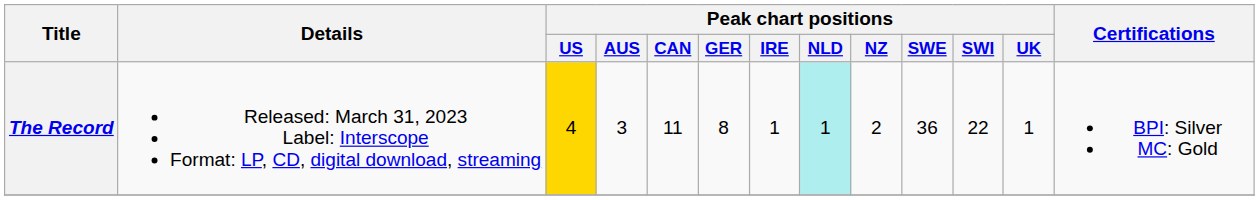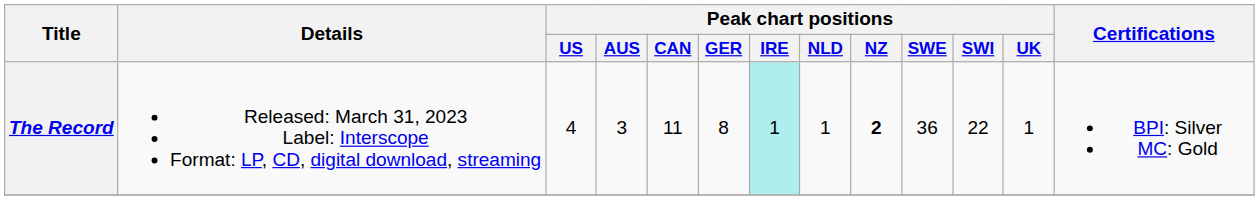(571, 128) gold background -> (571, 128) no background
(775, 128) no background -> (775, 128) paleturquoise background
(825, 128) paleturquoise background -> (825, 128) no background
(876, 128) normal -> (876, 128) bold
